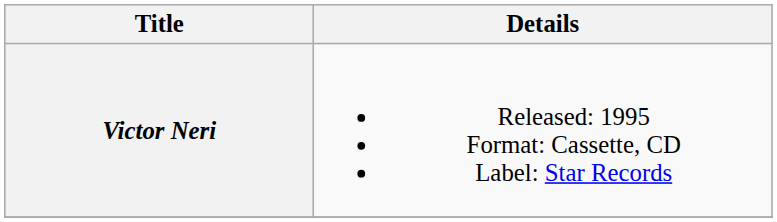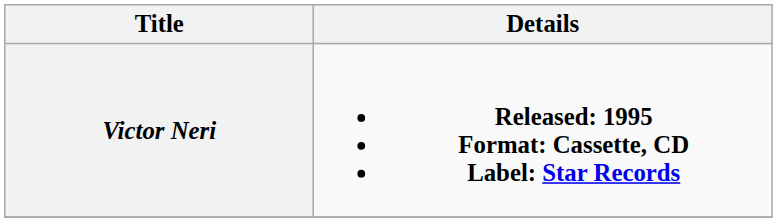(543, 144) normal -> (543, 144) bold
